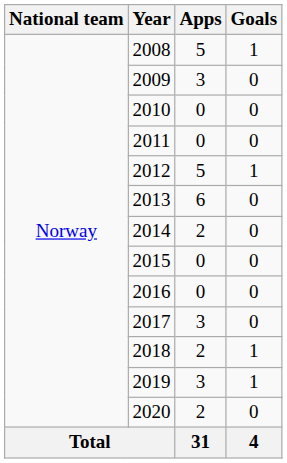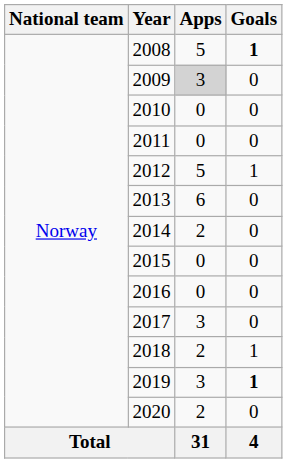(254, 49) normal -> (254, 49) bold
(201, 79) no background -> (201, 79) lightgrey background
(254, 381) normal -> (254, 381) bold
